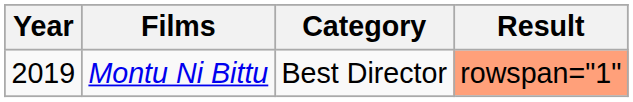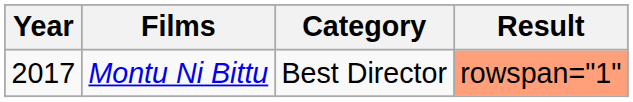(43, 72) 2019 -> (43, 72) 2017
